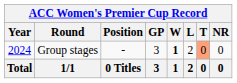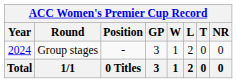(175, 50) bold -> (175, 50) normal
(203, 50) lightsalmon background -> (203, 50) no background
